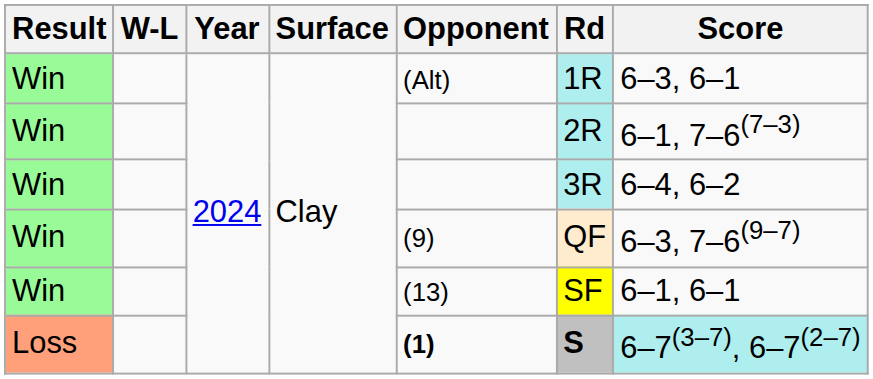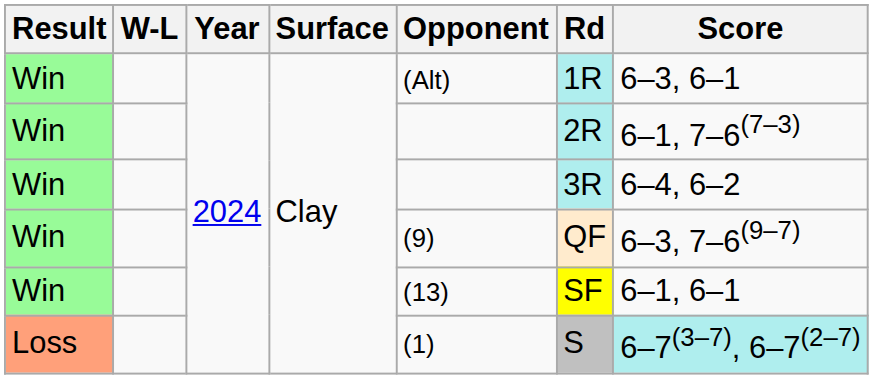(419, 343) bold -> (419, 345) normal
(573, 343) bold -> (573, 343) normal
